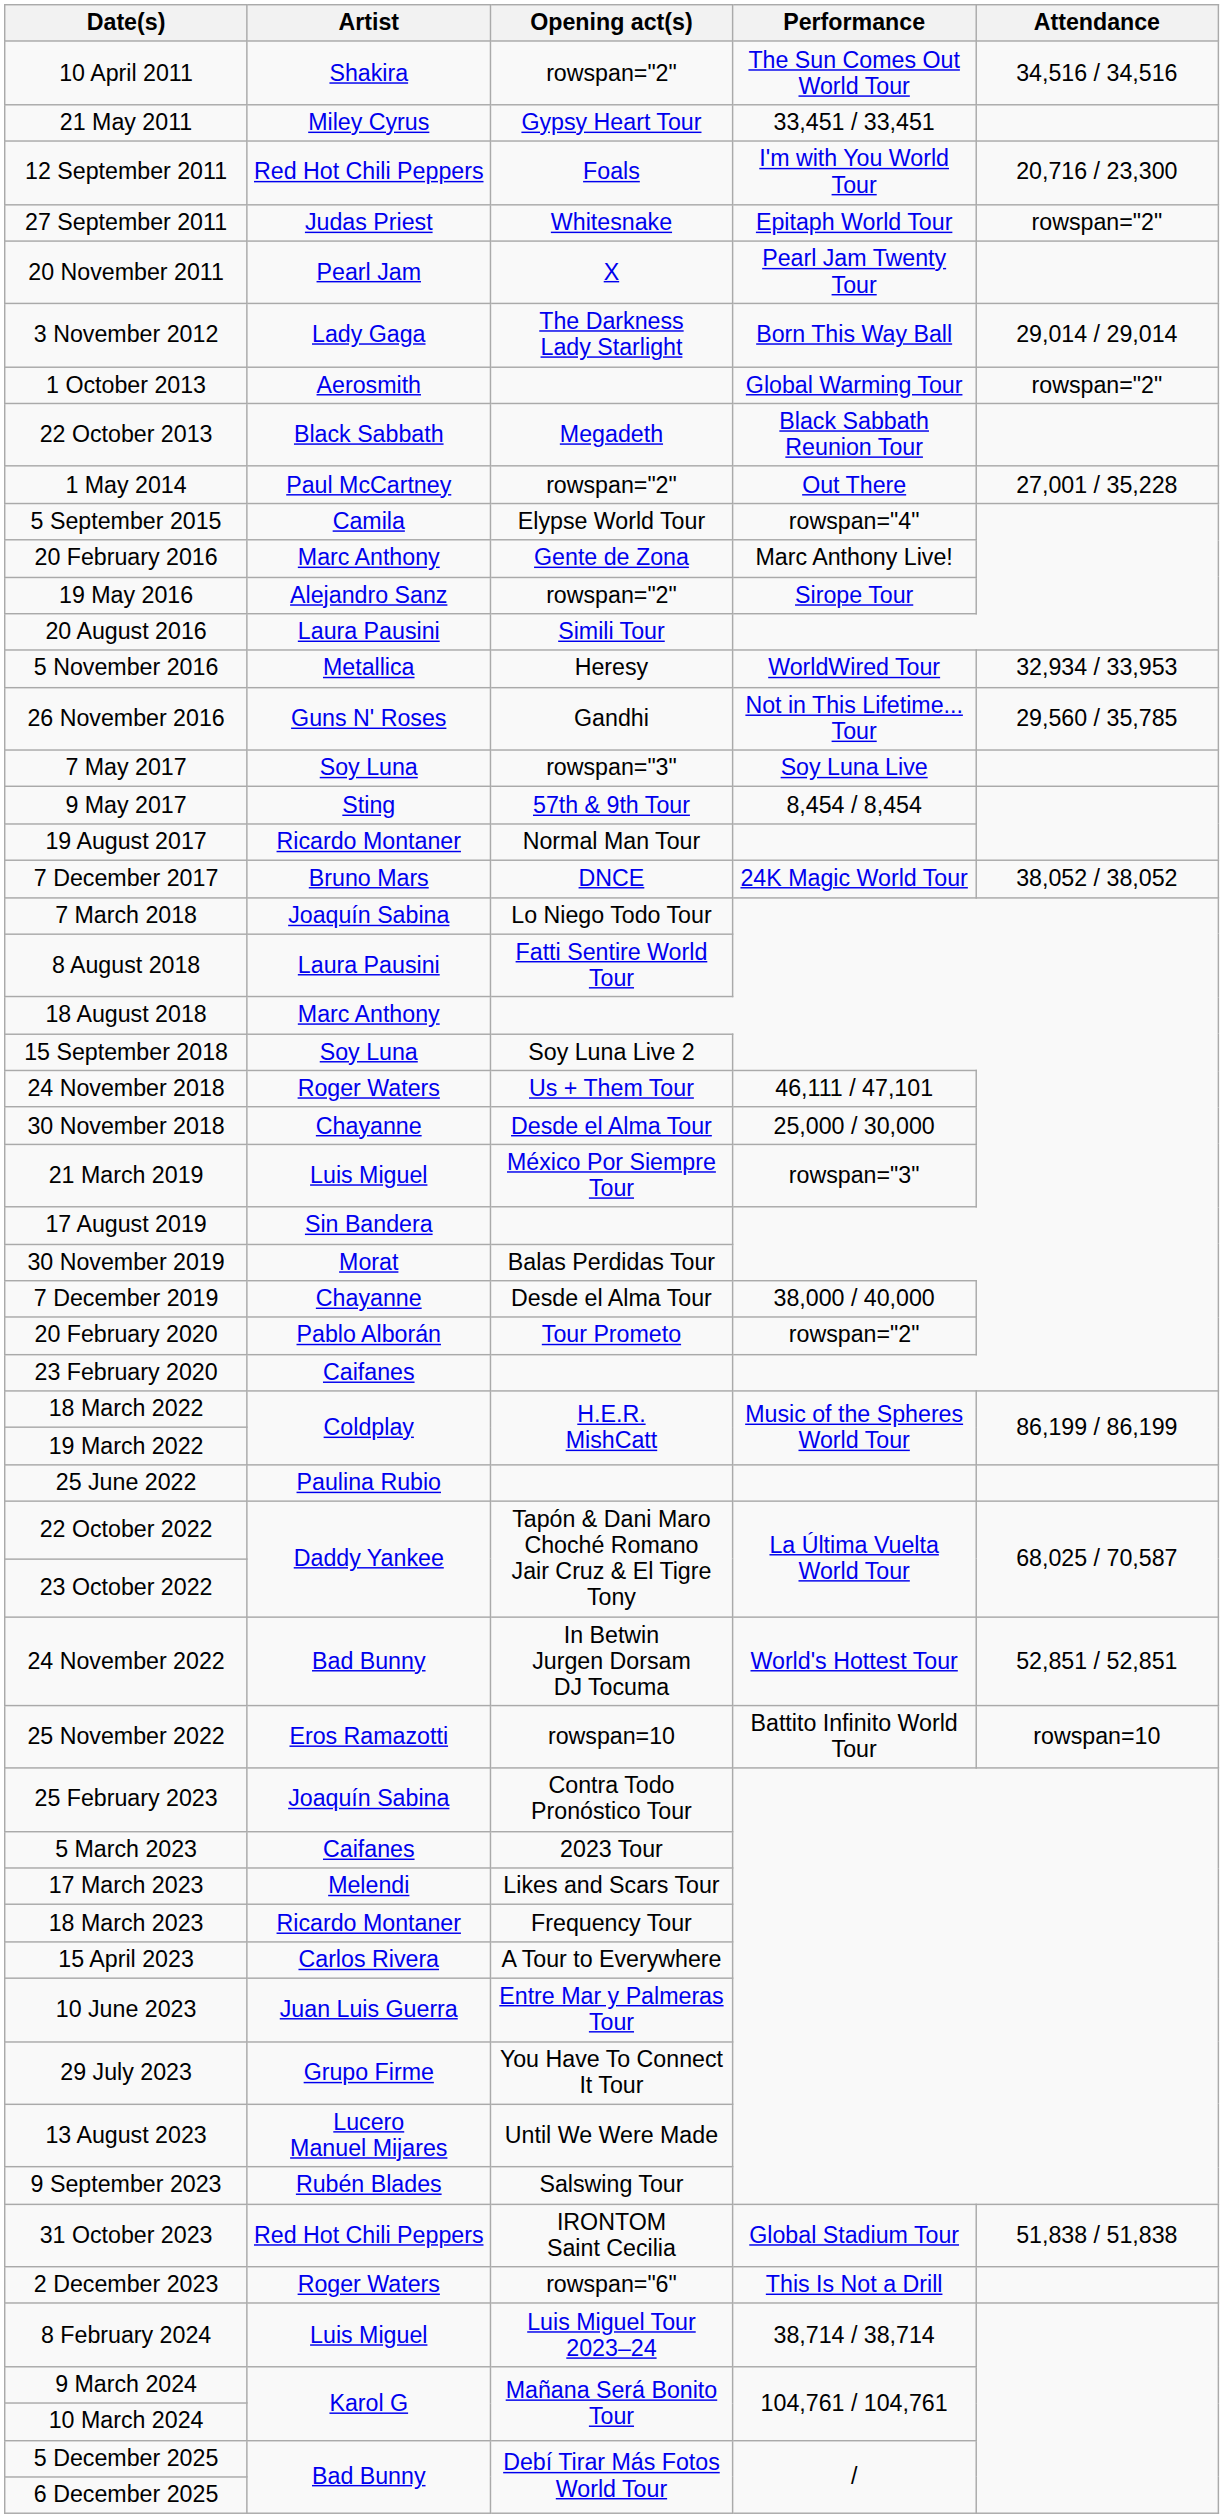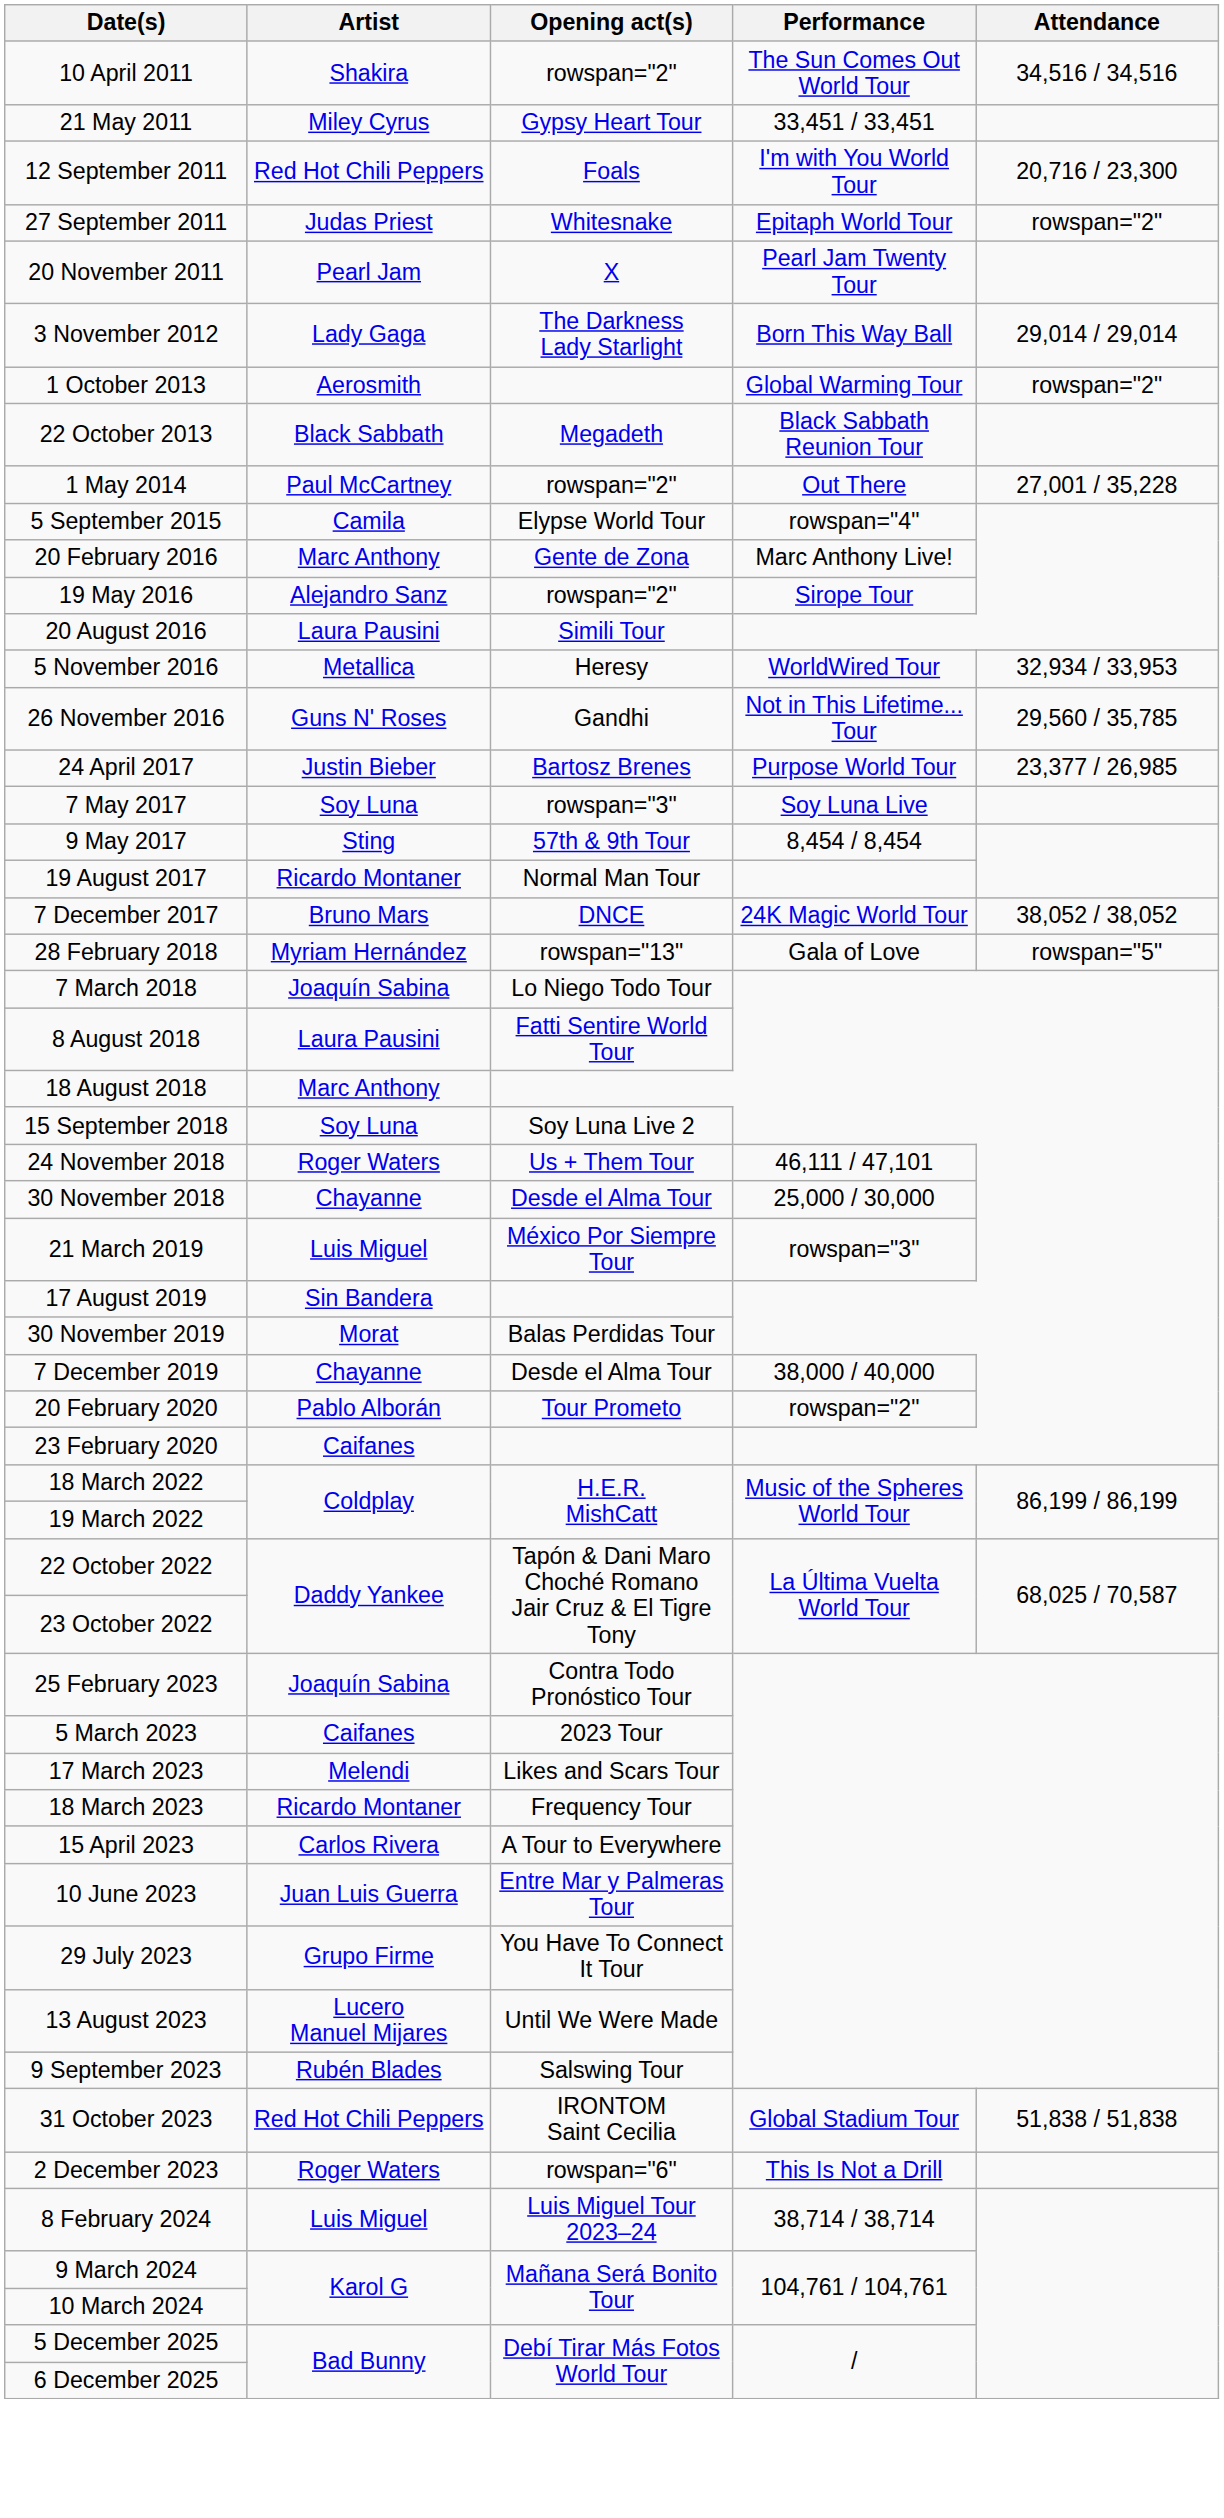+ row: (126, 768)
+ row: (126, 952)
- row: (126, 1482)
- row: (126, 1660)
- row: (126, 1736)
